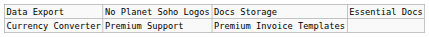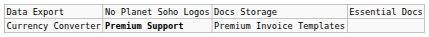(144, 26) normal -> (144, 26) bold
